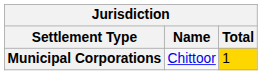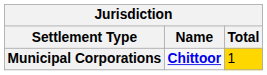(192, 59) normal -> (194, 59) bold
